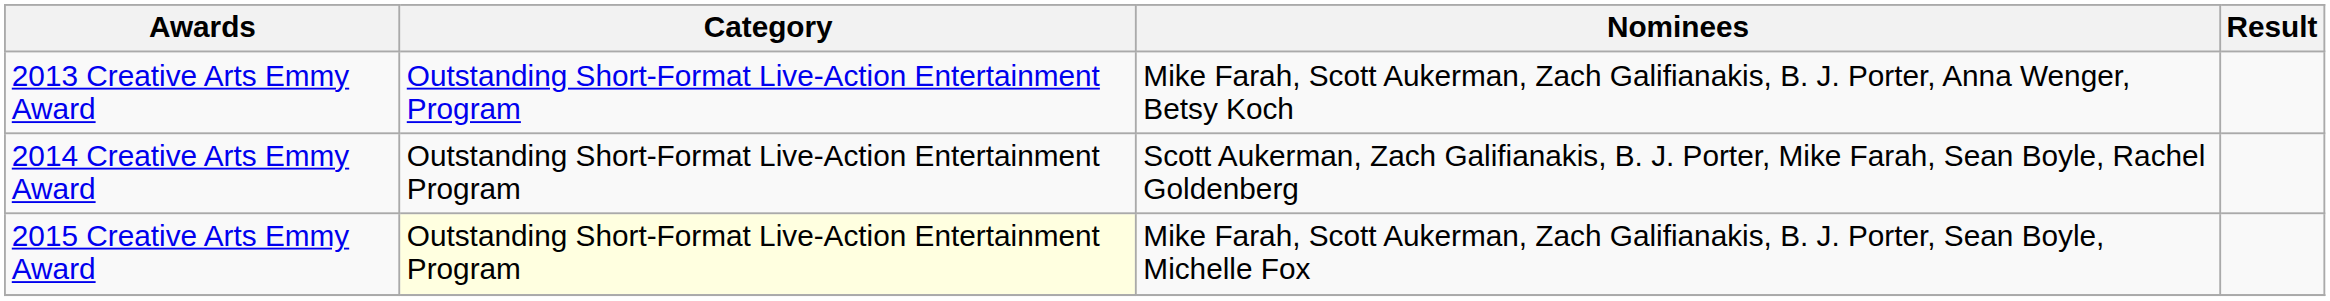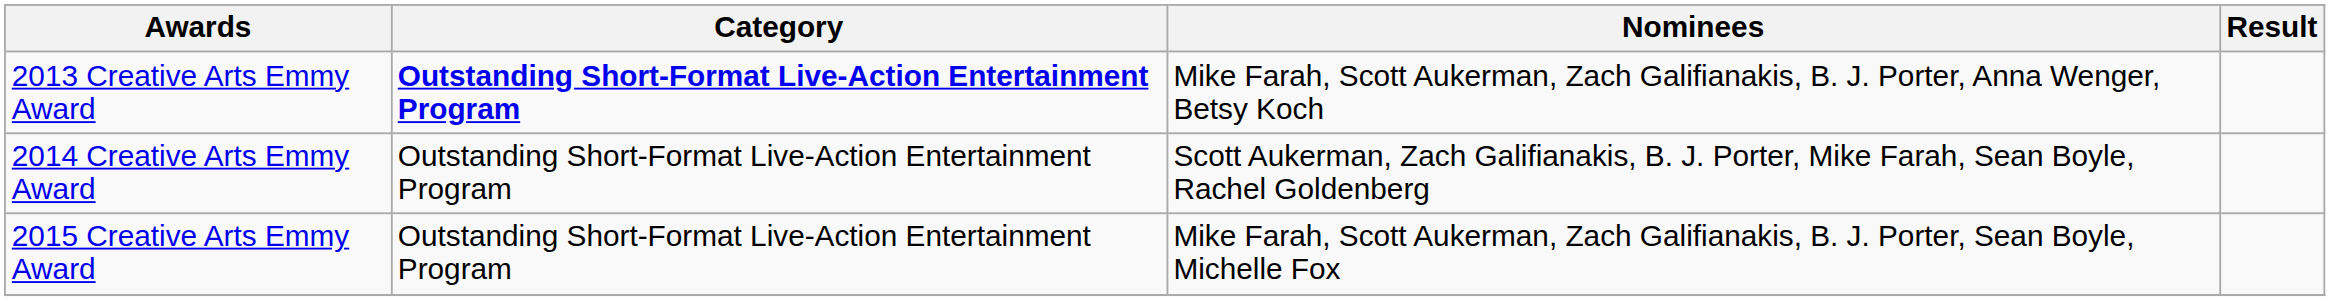(753, 92) normal -> (773, 92) bold
(753, 253) lightyellow background -> (744, 253) no background
